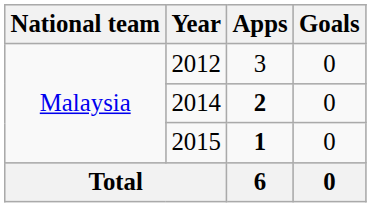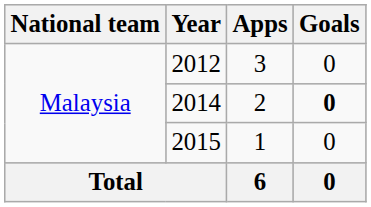(260, 102) bold -> (260, 102) normal
(329, 102) normal -> (329, 102) bold
(260, 142) bold -> (260, 142) normal
